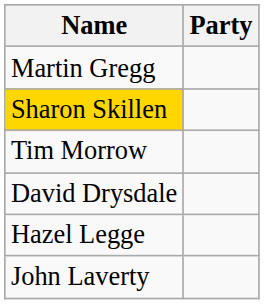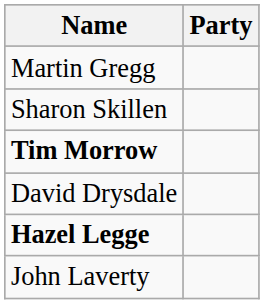(89, 109) gold background -> (89, 109) no background
(79, 151) normal -> (84, 151) bold
(78, 234) normal -> (80, 234) bold
